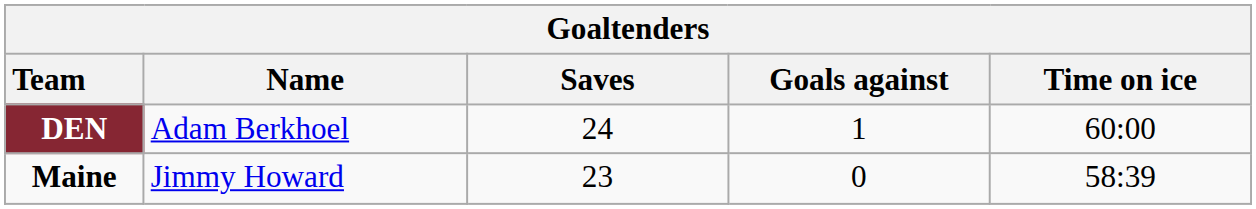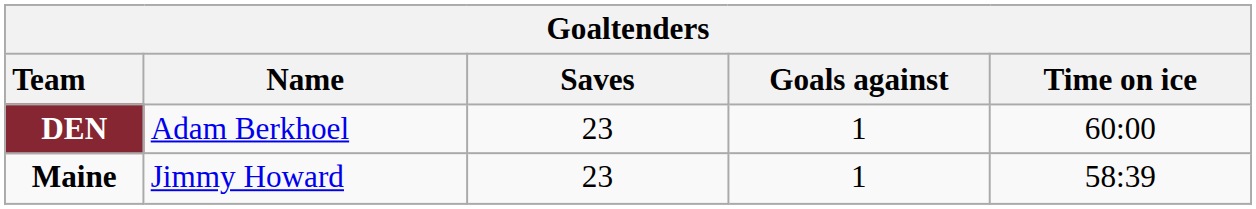(597, 128) 24 -> (597, 128) 23
(859, 177) 0 -> (859, 177) 1
